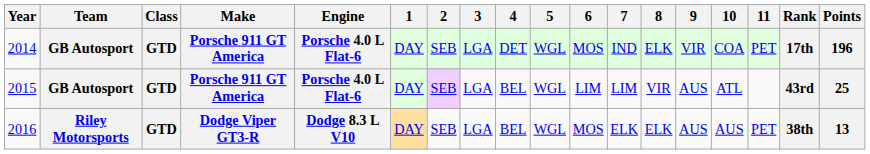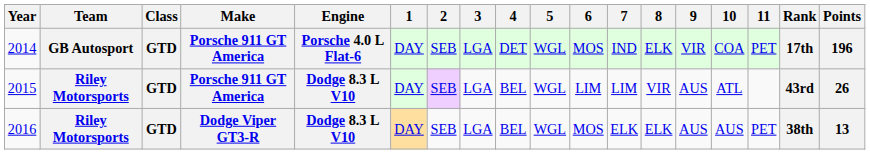(91, 88) GB Autosport -> (91, 88) Riley Motorsports
(343, 88) Porsche 4.0 L Flat-6 -> (343, 88) Dodge 8.3 L V10
(842, 88) 25 -> (842, 88) 26
